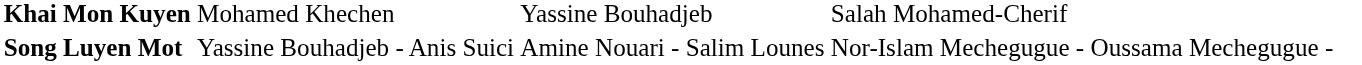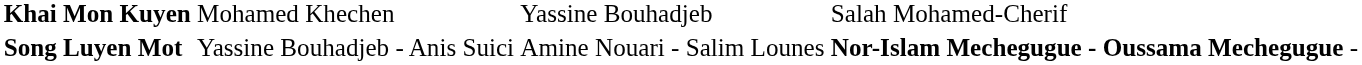(1075, 48) normal -> (1087, 48) bold
